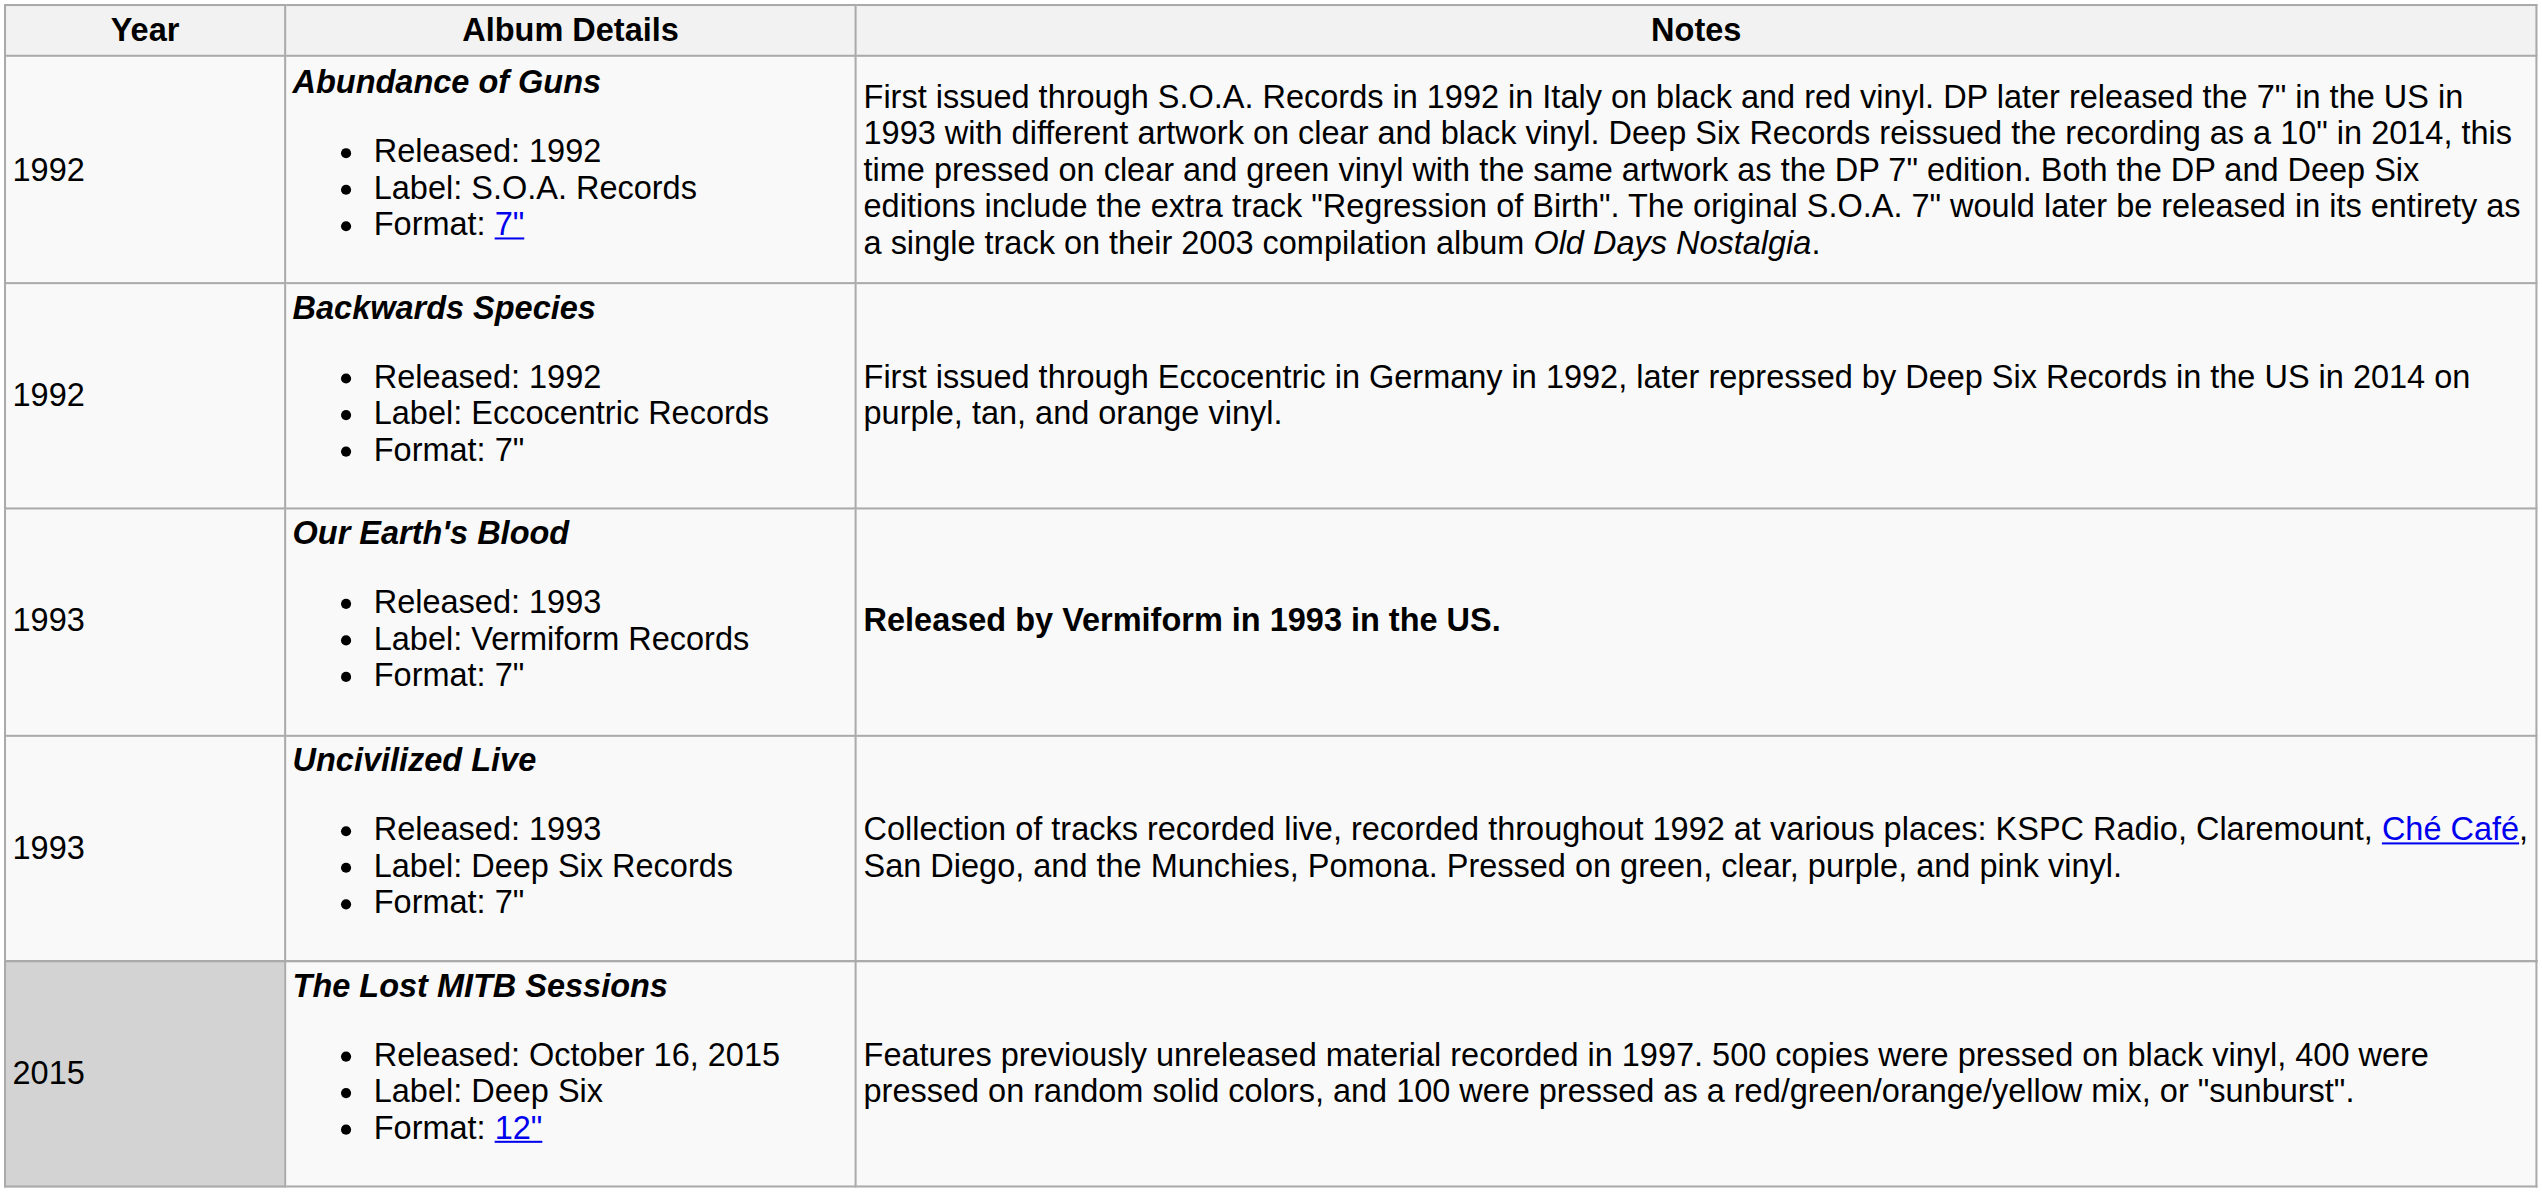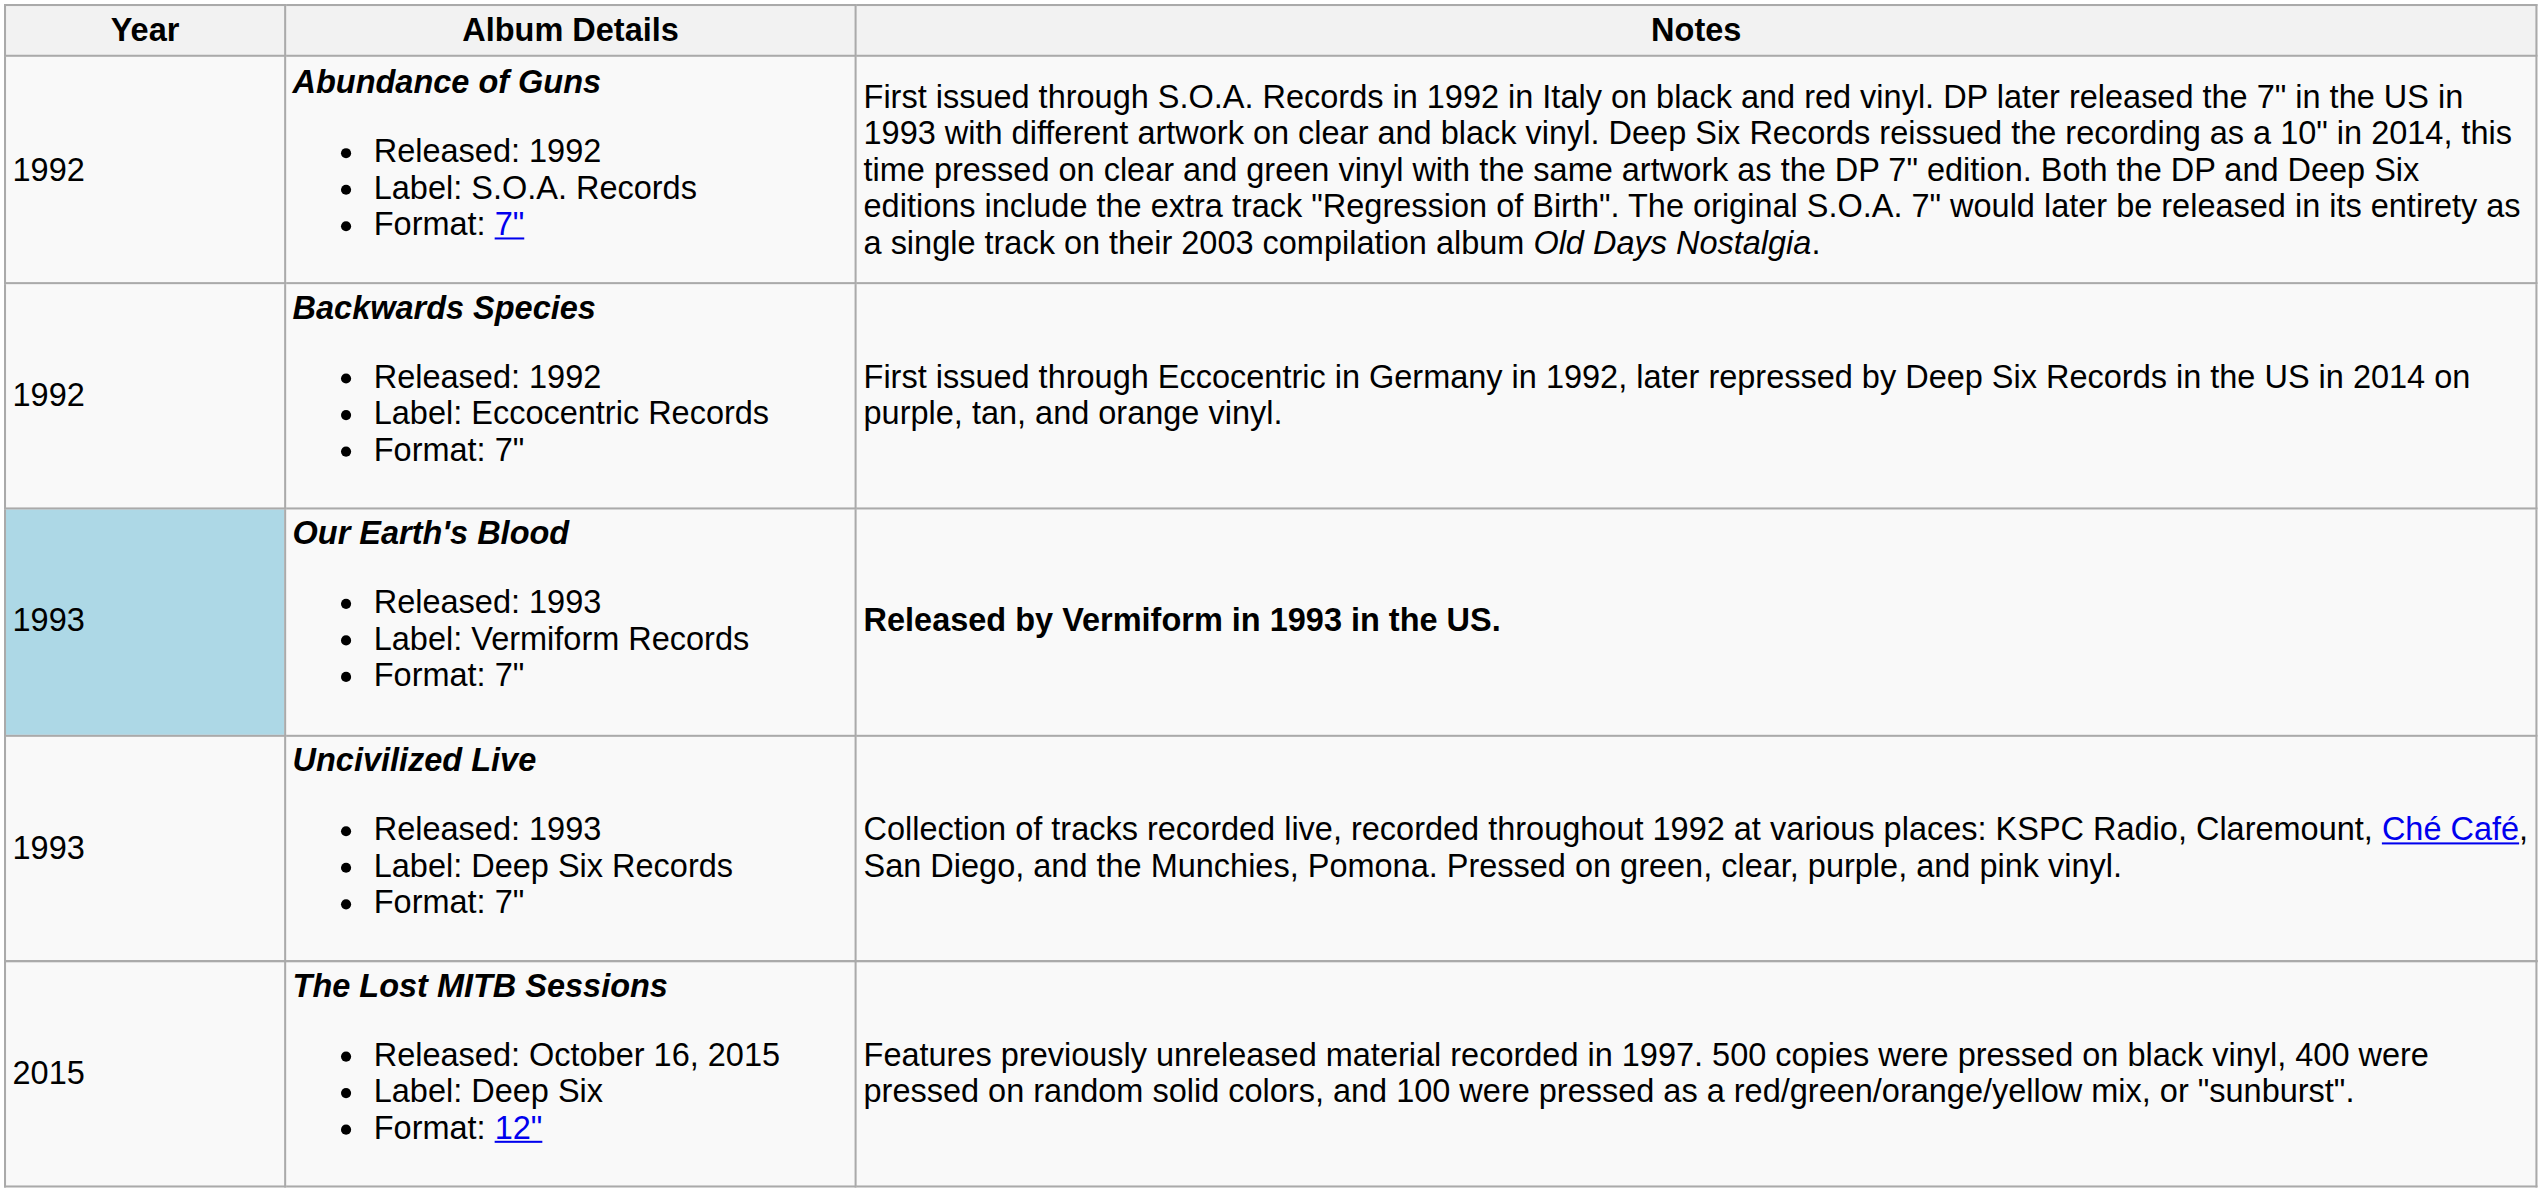(49, 621) no background -> (49, 621) lightblue background
(49, 1073) lightgrey background -> (49, 1073) no background
